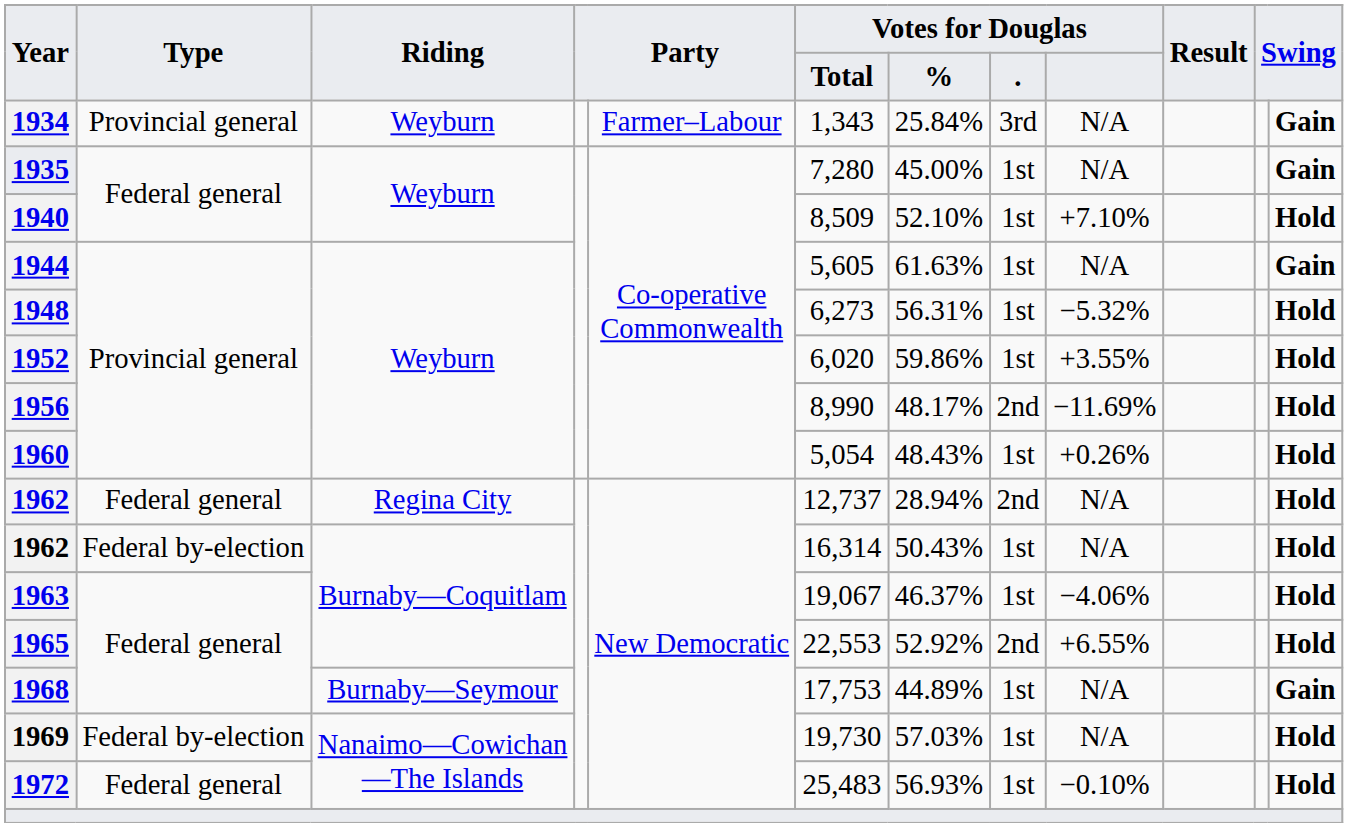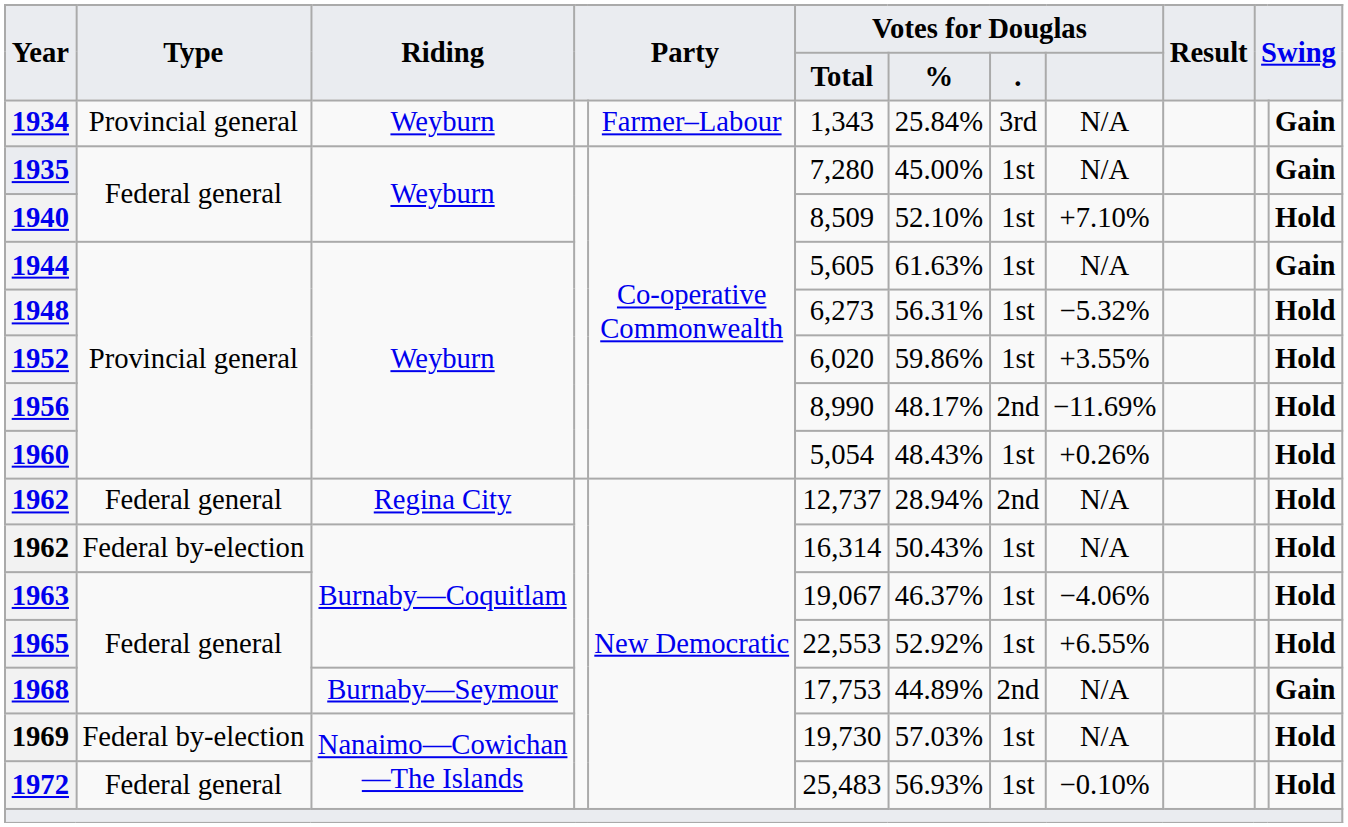(1018, 642) 2nd -> (1018, 642) 1st
(1018, 690) 1st -> (1018, 690) 2nd
